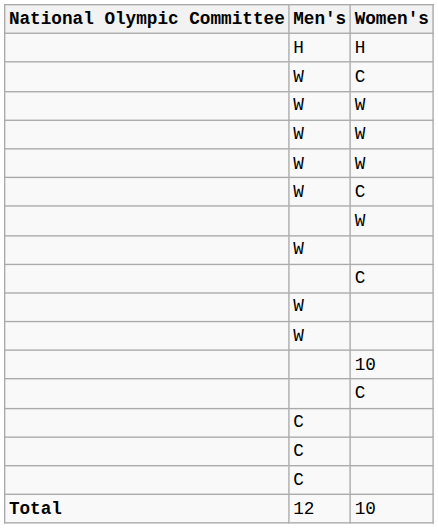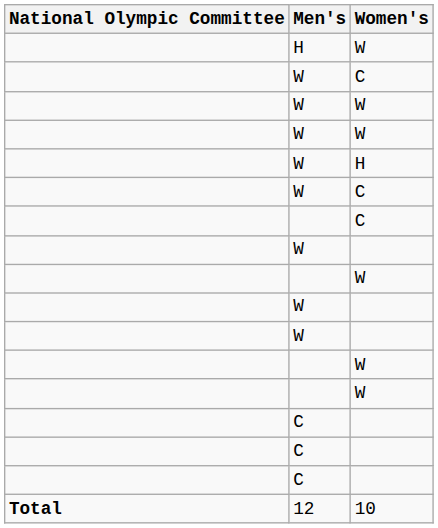(360, 48) H -> (360, 48) W
(360, 163) W -> (360, 163) H
(360, 221) W -> (360, 221) C
(360, 278) C -> (360, 278) W
(365, 365) 10 -> (360, 365) W
(360, 394) C -> (360, 394) W
